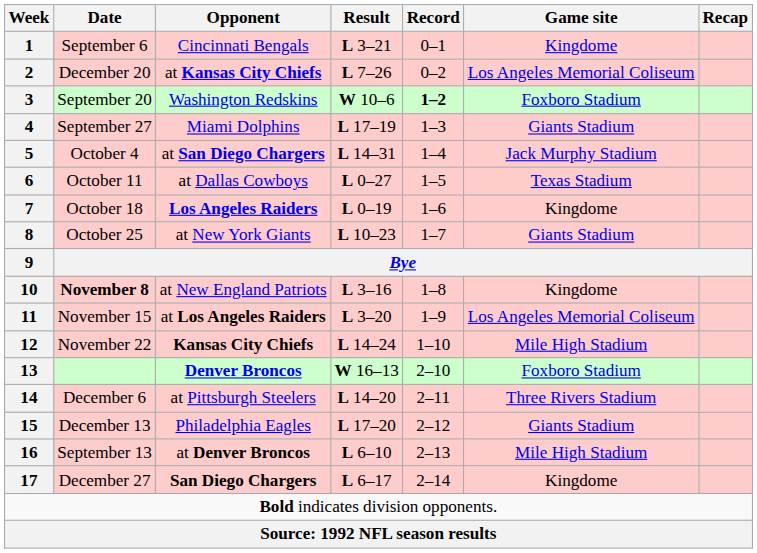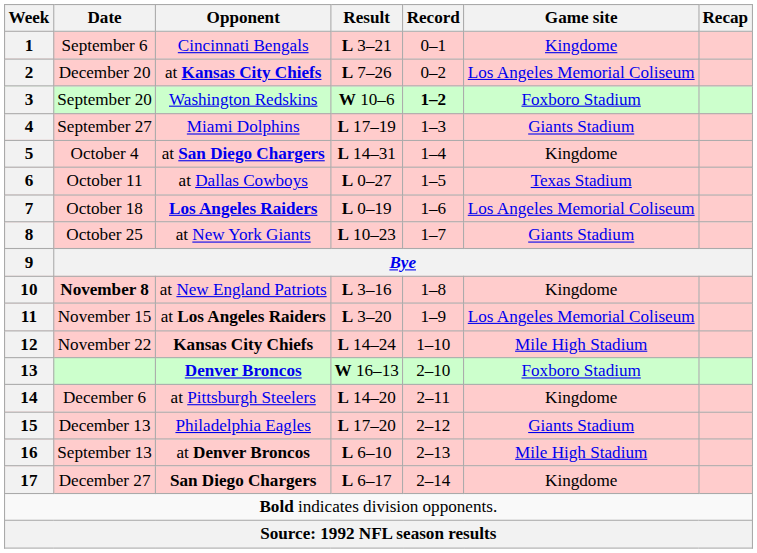(581, 153) Jack Murphy Stadium -> (581, 153) Kingdome
(581, 208) Kingdome -> (581, 208) Los Angeles Memorial Coliseum
(581, 398) Three Rivers Stadium -> (581, 398) Kingdome
